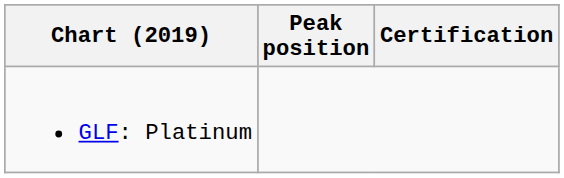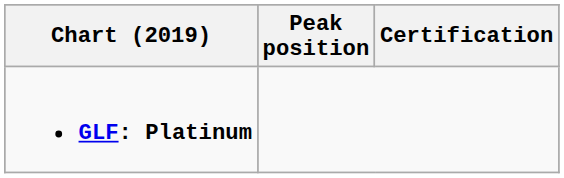(131, 133) normal -> (131, 133) bold
